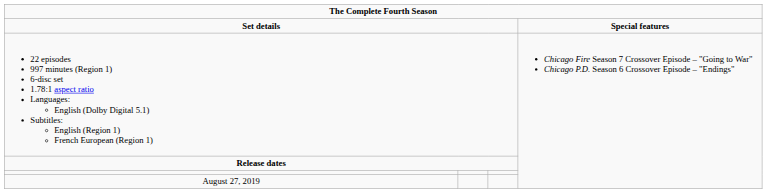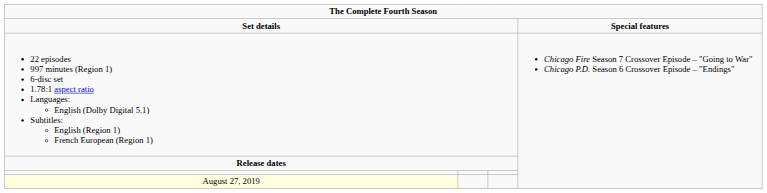(231, 182) no background -> (231, 182) lightyellow background
